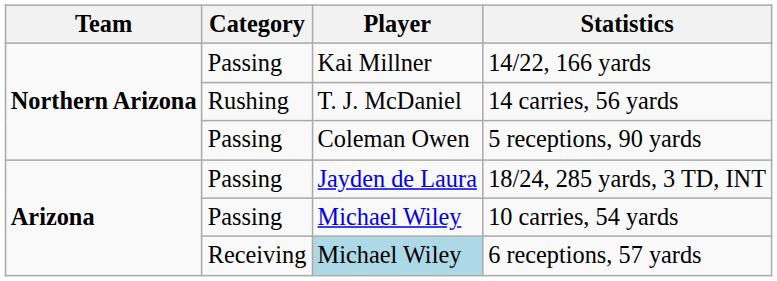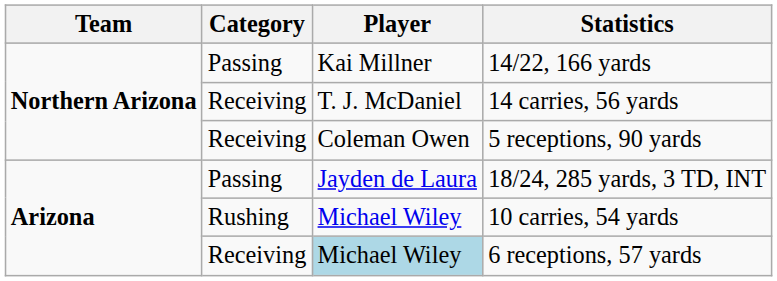(248, 101) Rushing -> (257, 101) Receiving
(245, 139) Passing -> (257, 139) Receiving
(245, 216) Passing -> (248, 216) Rushing
